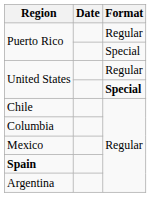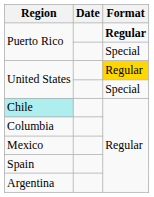(124, 32) normal -> (126, 32) bold
(124, 70) no background -> (124, 70) gold background
(123, 88) bold -> (123, 88) normal
(20, 107) no background -> (20, 107) paleturquoise background
(22, 164) bold -> (21, 164) normal
